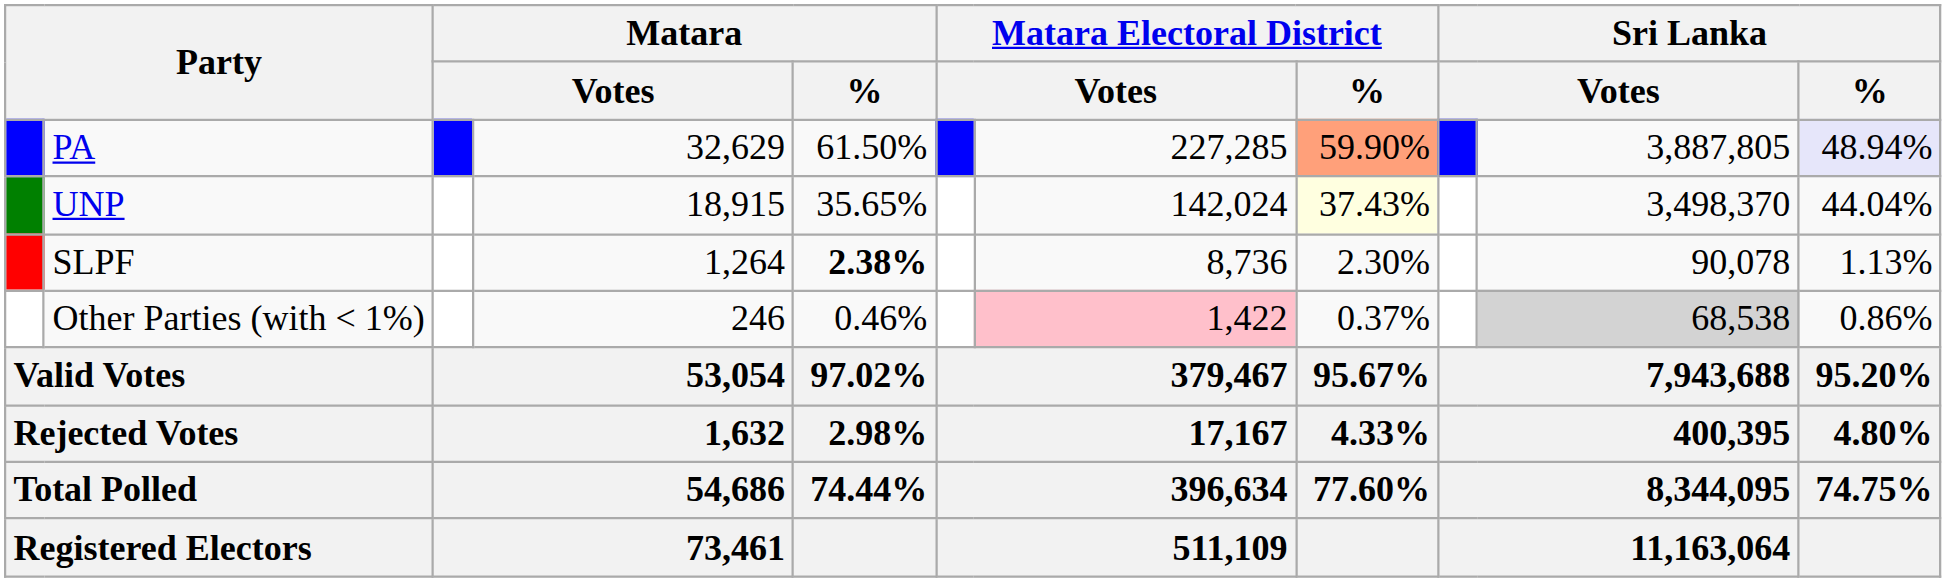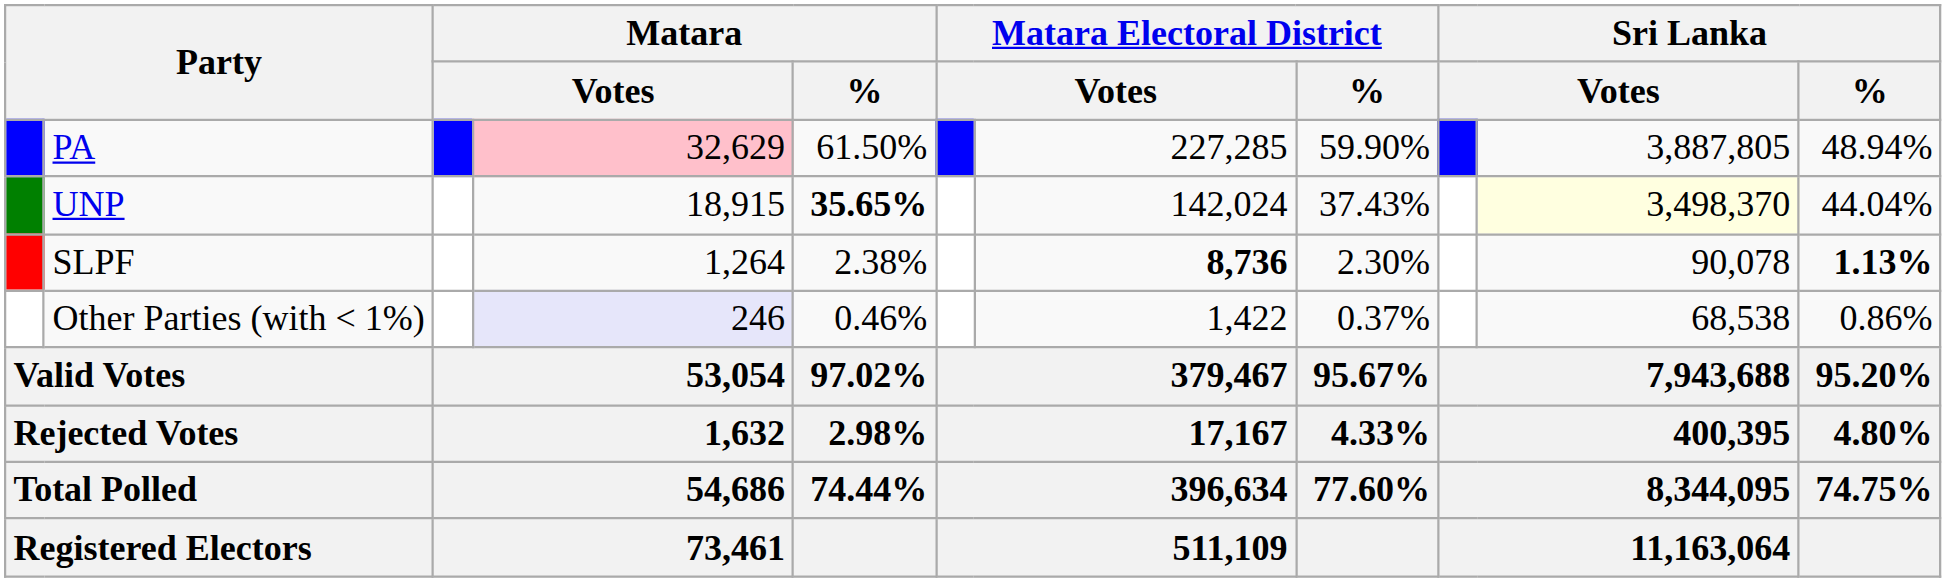(735, 147) no background -> (735, 147) pink background
(1374, 147) lightsalmon background -> (1374, 147) no background
(1877, 147) lavender background -> (1877, 147) no background
(872, 204) normal -> (869, 204) bold
(1374, 204) lightyellow background -> (1374, 204) no background
(1718, 204) no background -> (1718, 204) lightyellow background
(878, 261) bold -> (881, 261) normal
(1247, 261) normal -> (1247, 261) bold
(1886, 261) normal -> (1883, 261) bold
(758, 318) no background -> (758, 318) lavender background
(1247, 318) pink background -> (1247, 318) no background
(1741, 318) lightgrey background -> (1741, 318) no background
